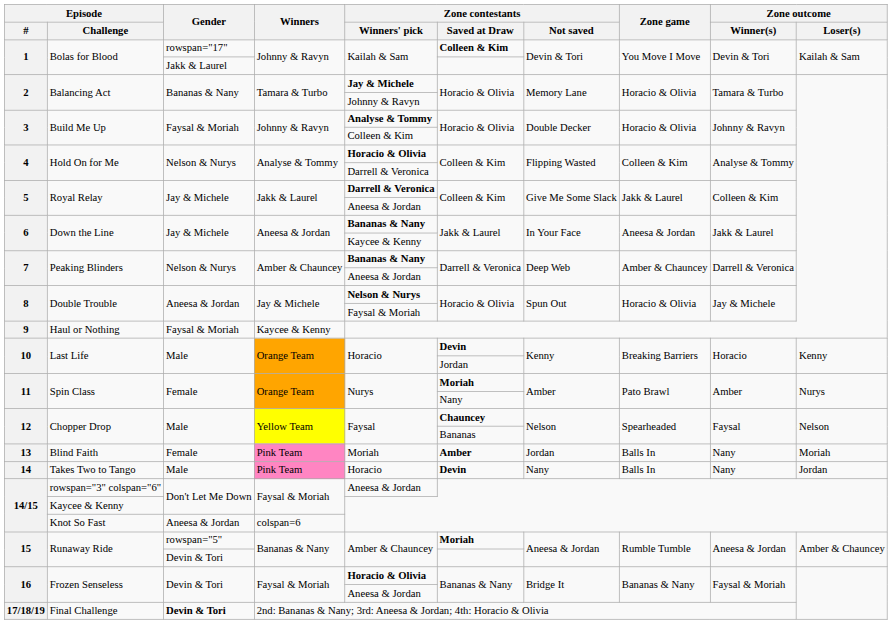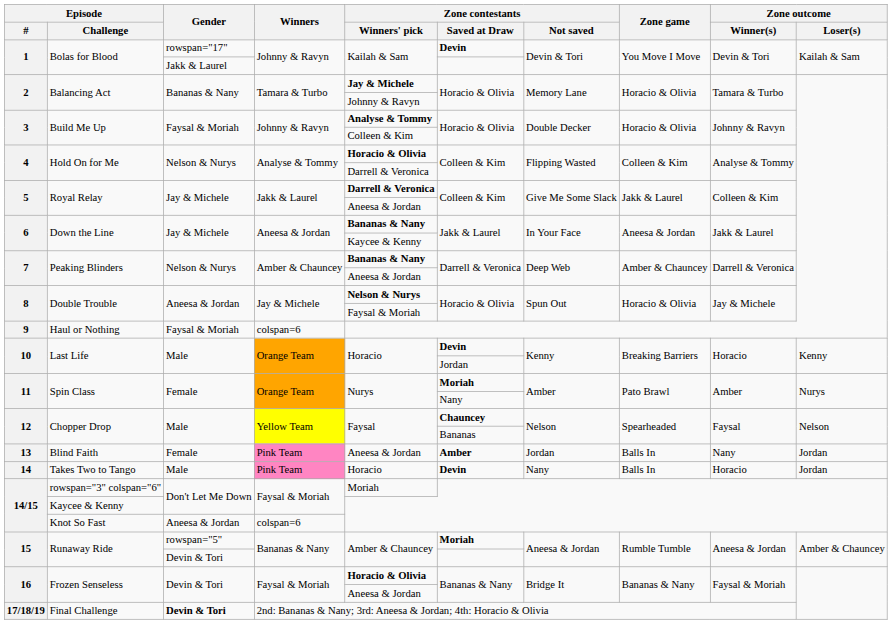(474, 48) Colleen & Kim -> (453, 48) Devin
(294, 330) Kaycee & Kenny -> (279, 330) colspan=6
(363, 453) Moriah -> (384, 453) Aneesa & Jordan
(815, 453) Moriah -> (813, 453) Jordan
(724, 470) Nany -> (730, 470) Horacio
(384, 488) Aneesa & Jordan -> (363, 488) Moriah
